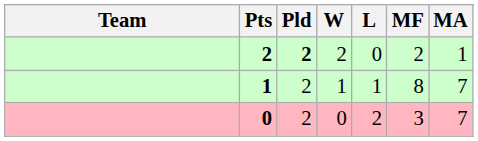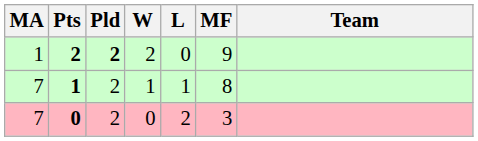columns swapped: (122, 20) <-> (450, 20)
(419, 53) 2 -> (227, 53) 9
